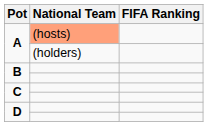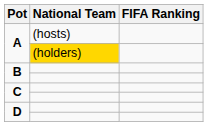(52, 33) lightsalmon background -> (52, 33) no background
(57, 53) no background -> (57, 53) gold background
